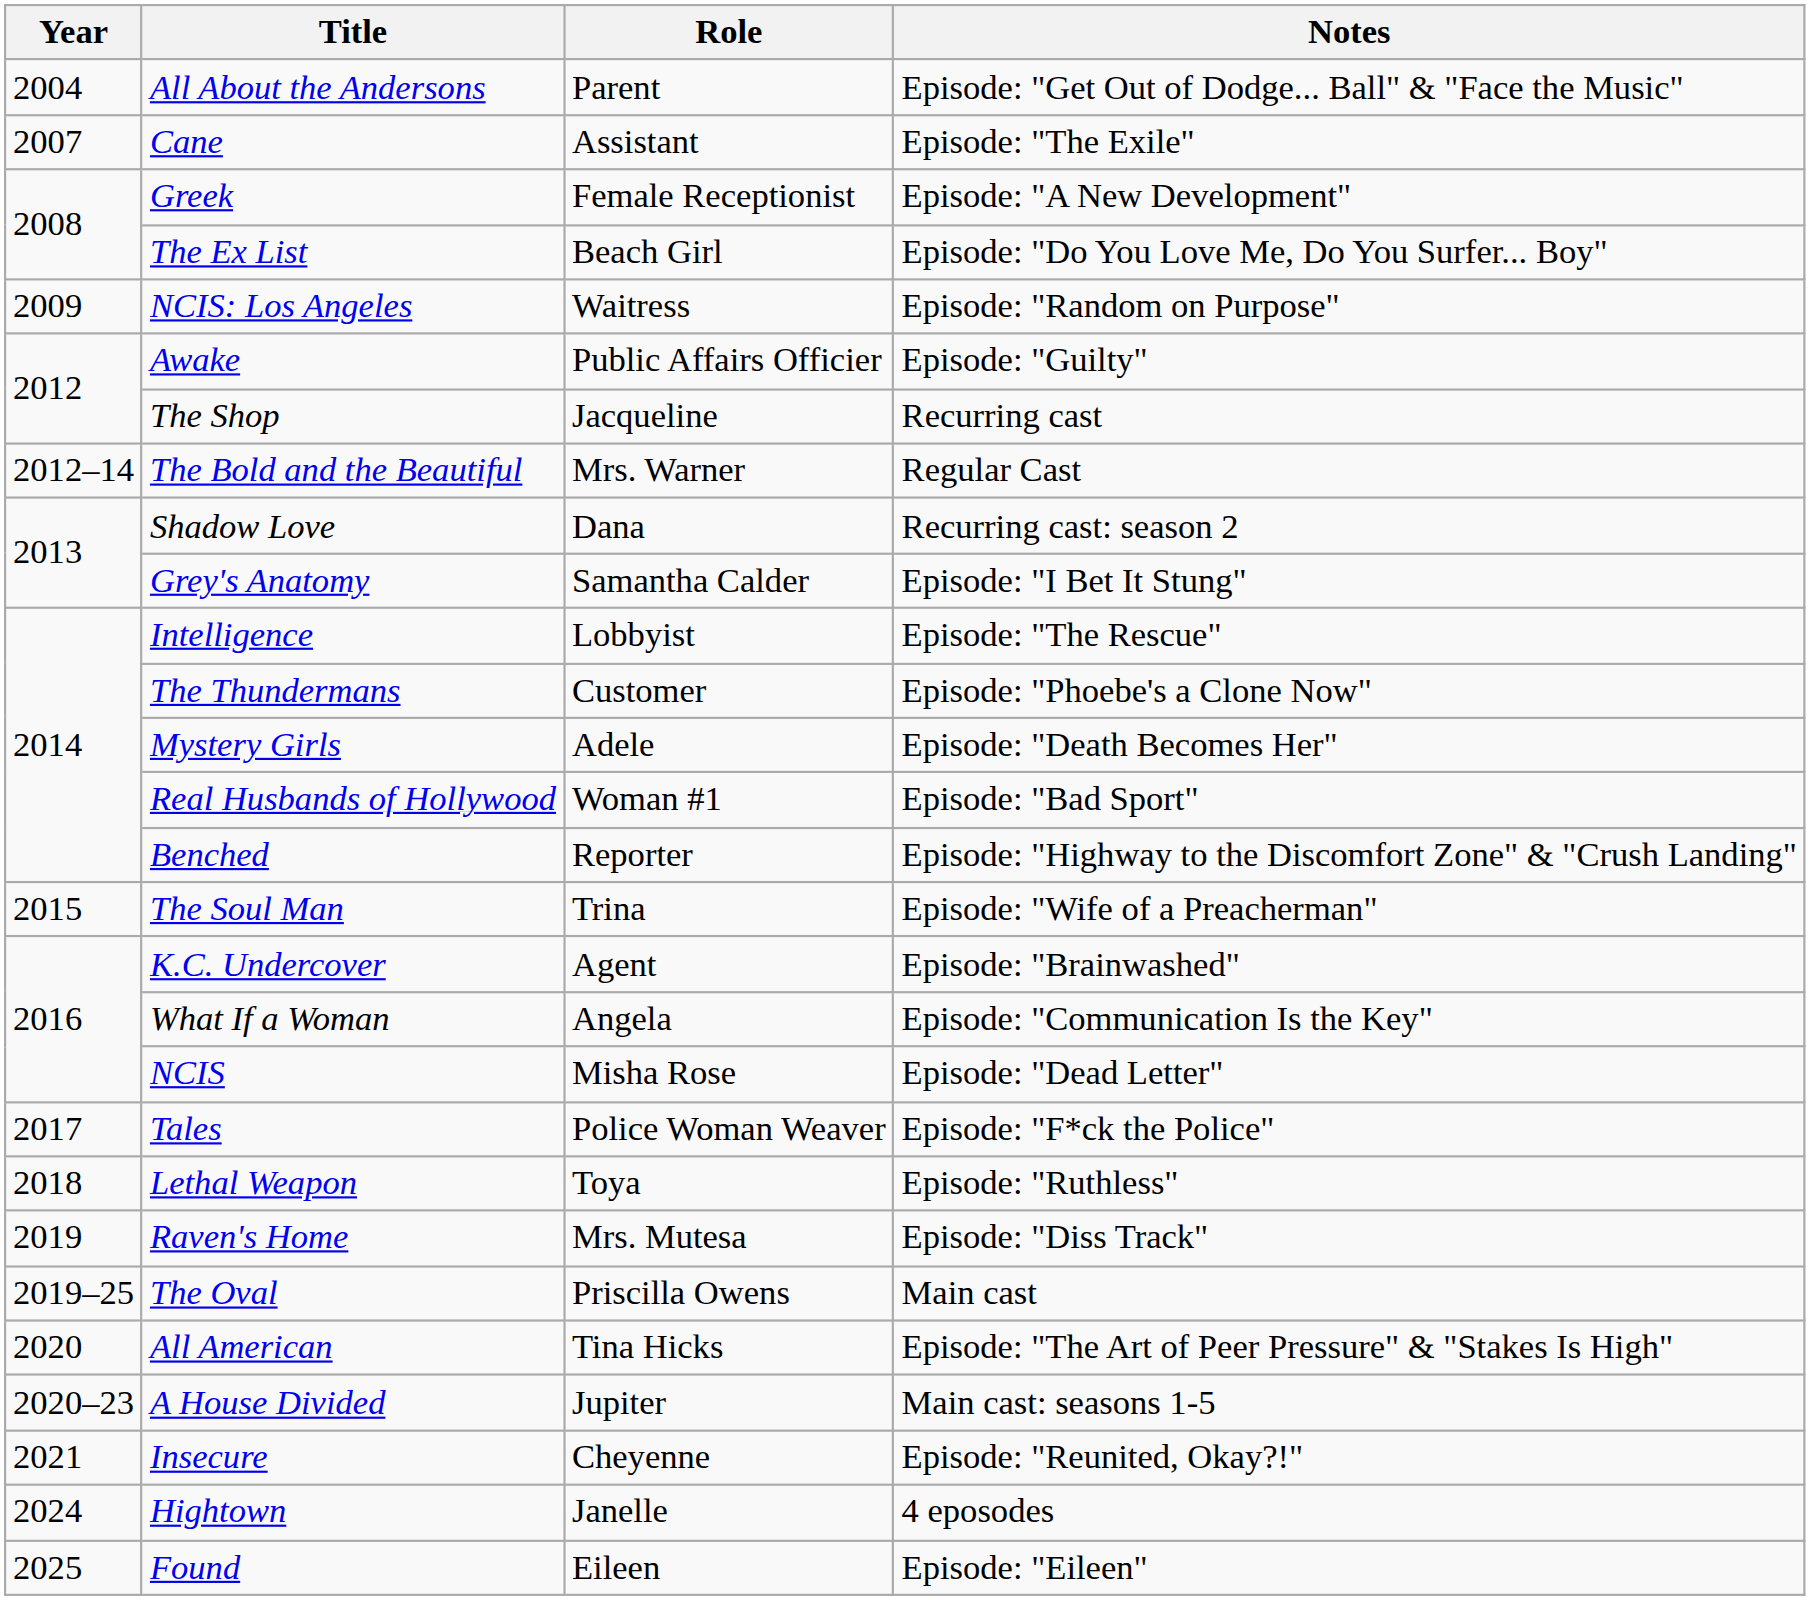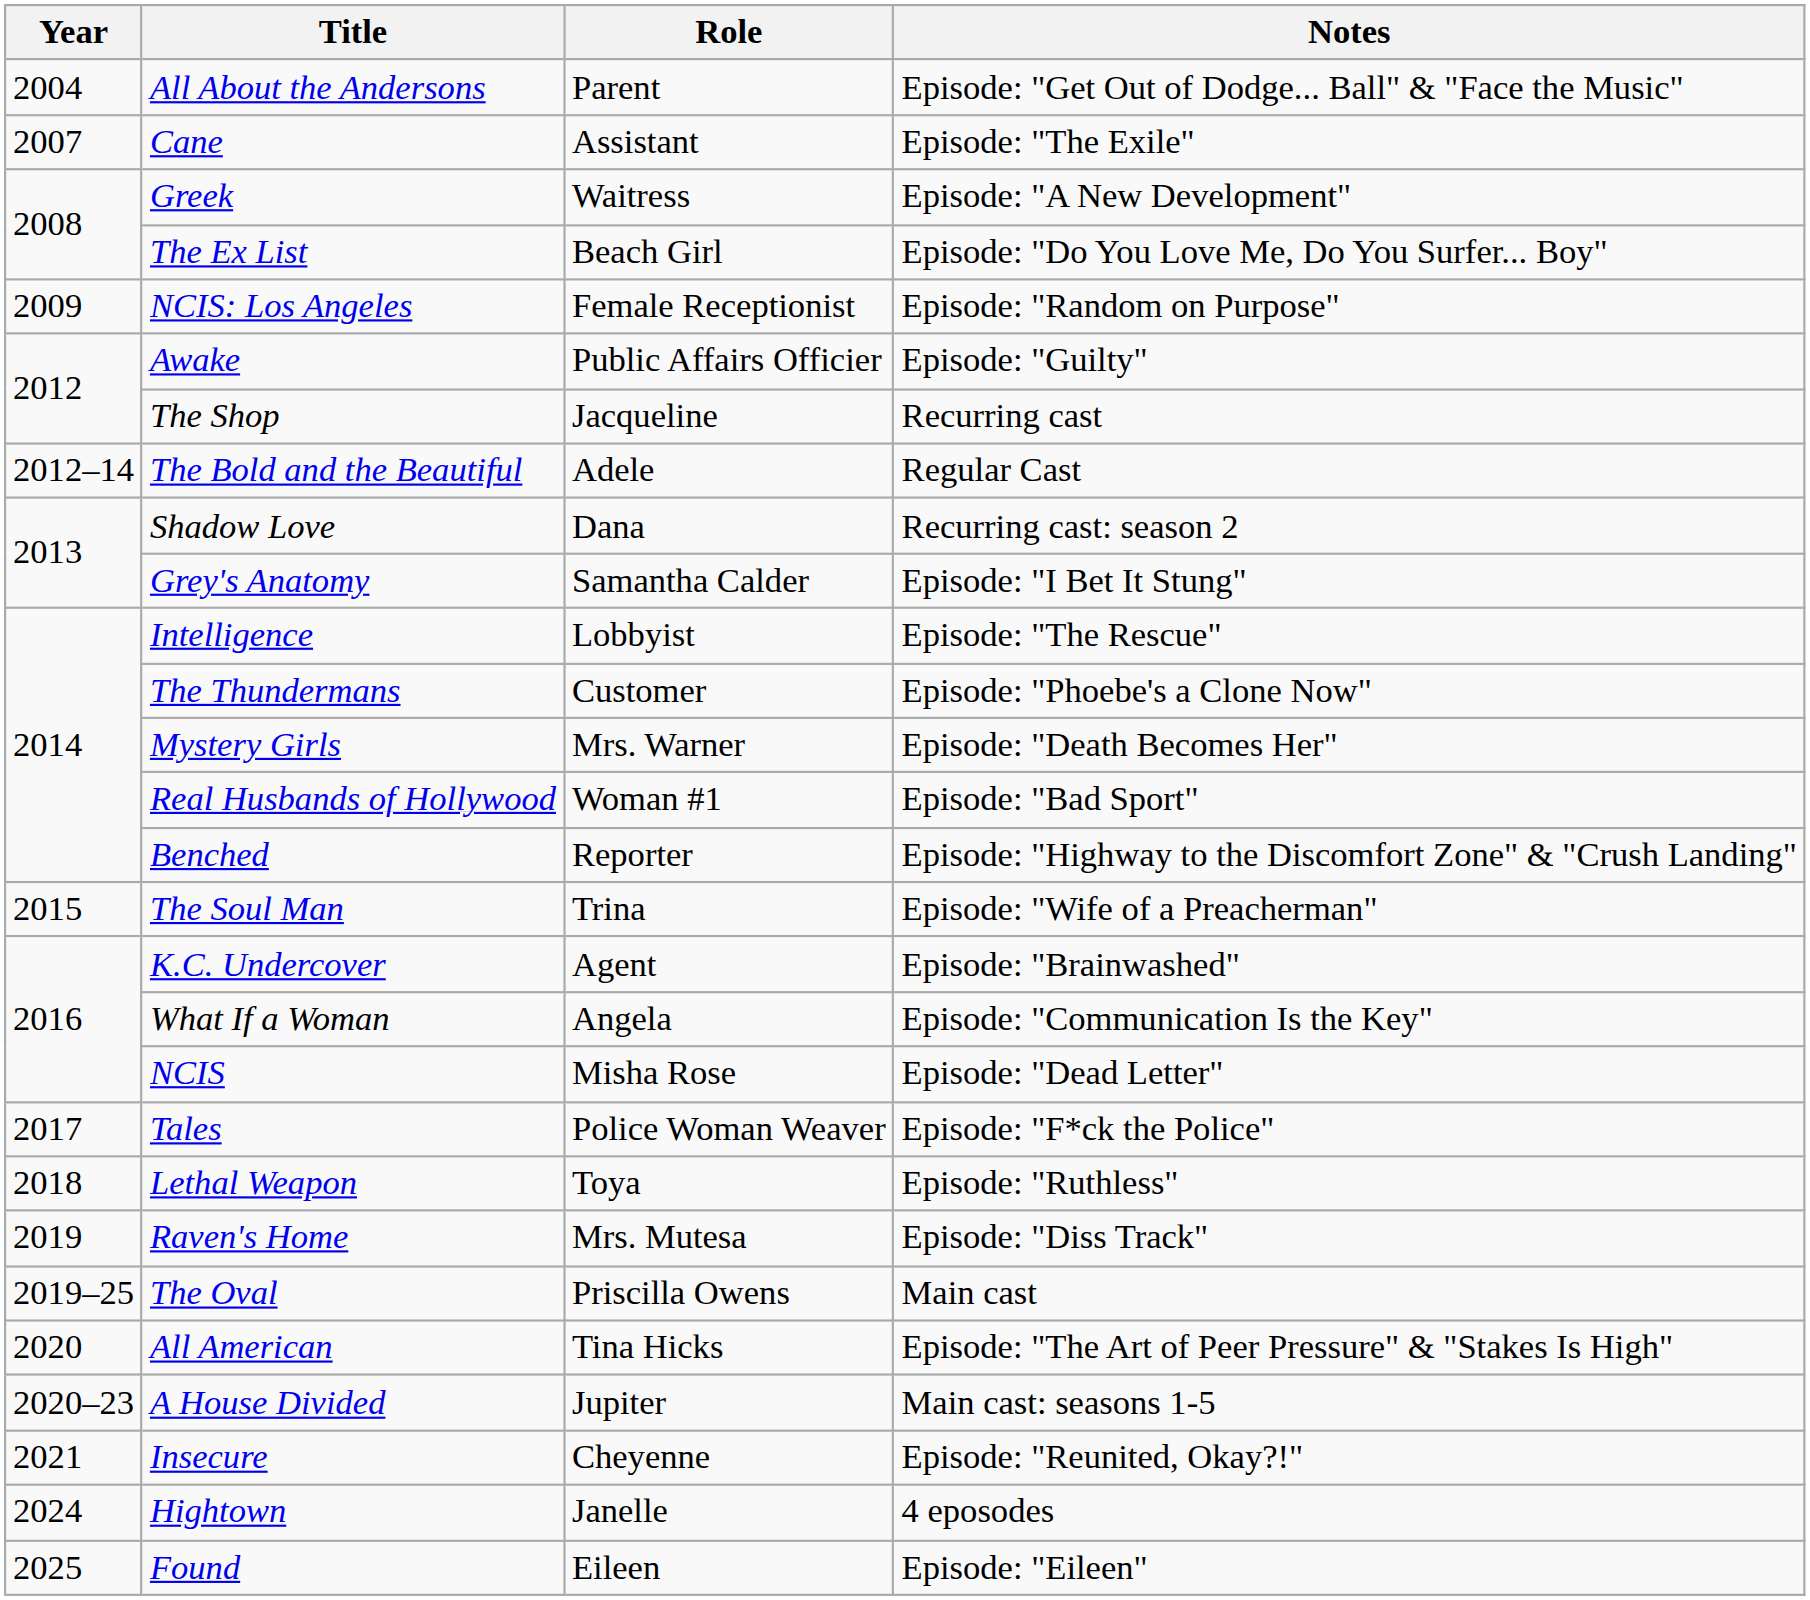(714, 196) Female Receptionist -> (631, 196) Waitress
(631, 305) Waitress -> (714, 305) Female Receptionist
(659, 470) Mrs. Warner -> (613, 470) Adele
(613, 744) Adele -> (659, 744) Mrs. Warner
